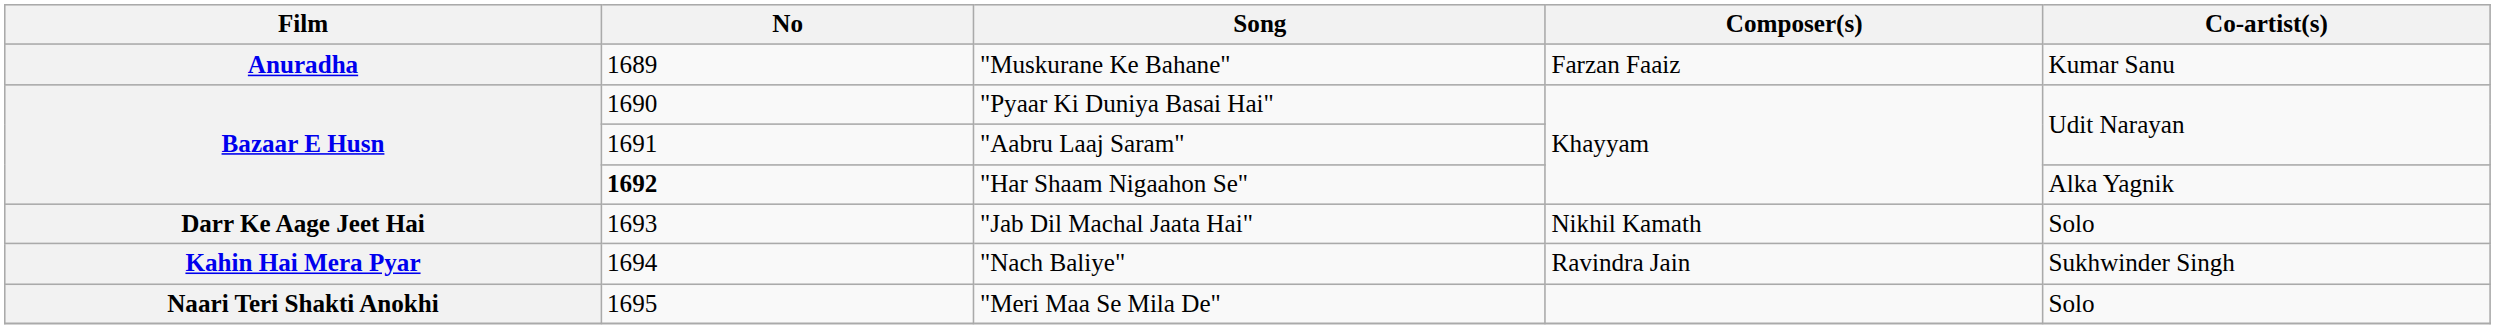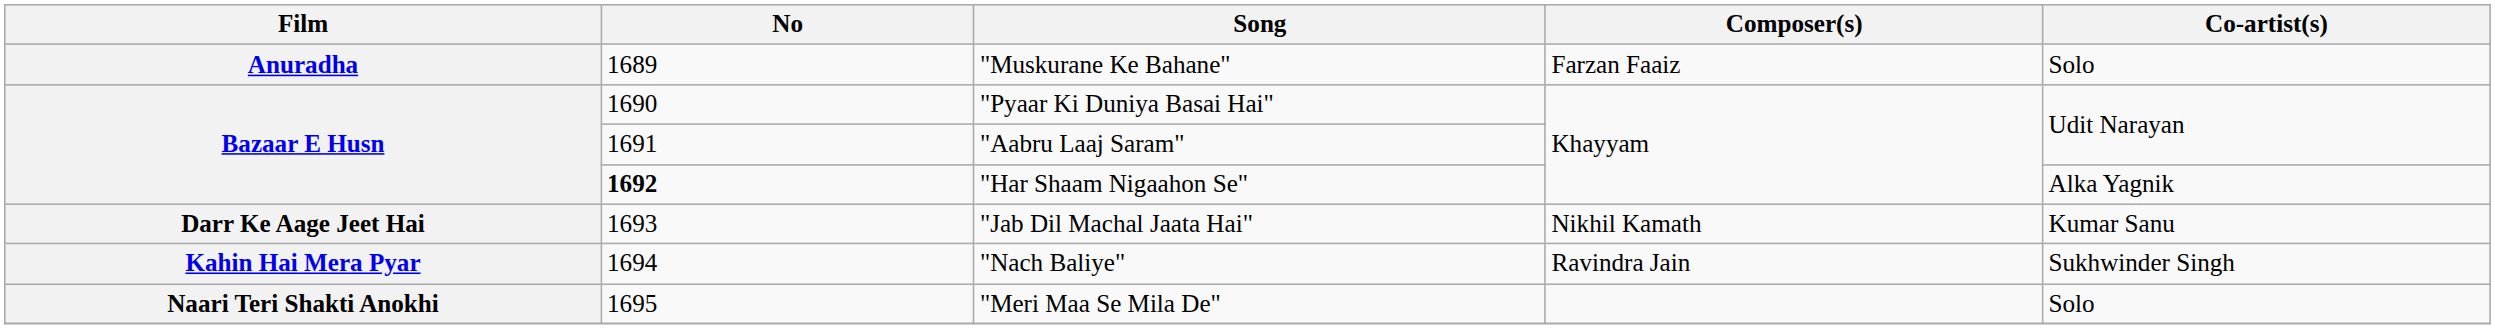(2112, 64) Kumar Sanu -> (2072, 64) Solo
(2072, 223) Solo -> (2112, 223) Kumar Sanu
